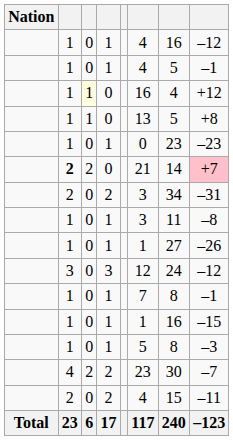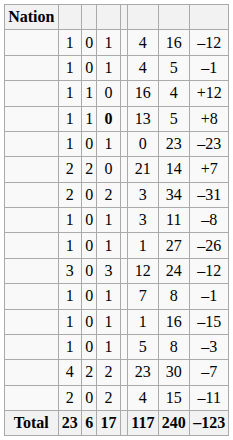(89, 93) lightyellow background -> (89, 93) no background
(109, 118) normal -> (109, 118) bold
(70, 169) bold -> (70, 169) normal
(209, 169) pink background -> (209, 169) no background
